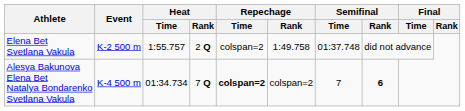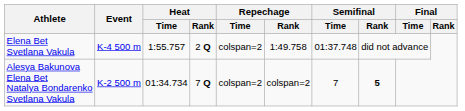(119, 47) K-2 500 m -> (119, 47) K-4 500 m
(119, 83) K-4 500 m -> (119, 83) K-2 500 m
(242, 83) bold -> (240, 83) normal
(380, 83) 6 -> (377, 83) 5
